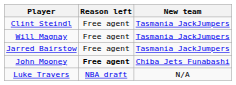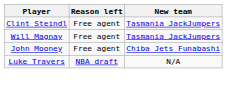- row: (41, 49)
(106, 62) bold -> (97, 49) normal
